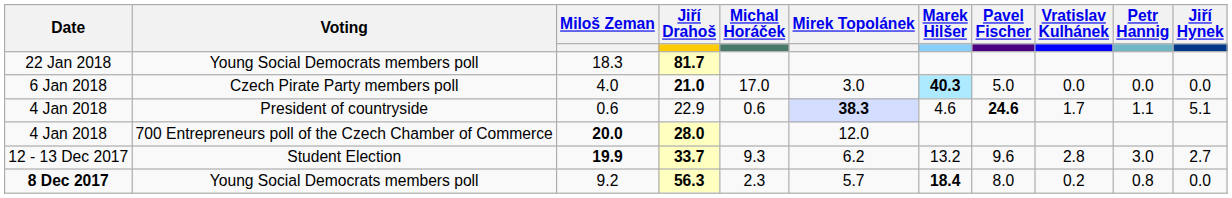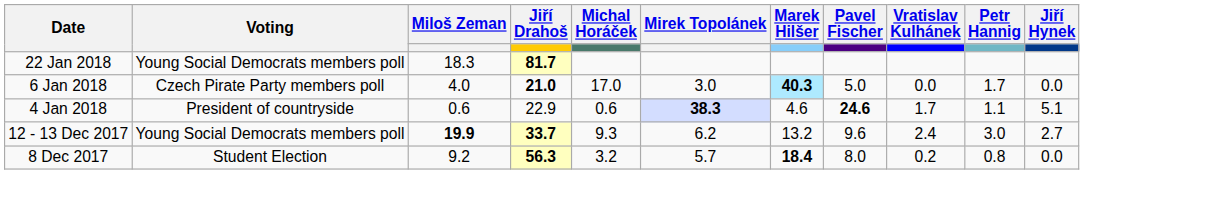(1143, 86) 0.0 -> (995, 86) 1.7
- row: (607, 133)
(344, 156) Student Election -> (270, 133) Young Social Democrats members poll
(1074, 156) 2.8 -> (925, 133) 2.4
(68, 180) bold -> (68, 156) normal
(344, 180) Young Social Democrats members poll -> (270, 156) Student Election
(754, 180) 2.3 -> (606, 156) 3.2
